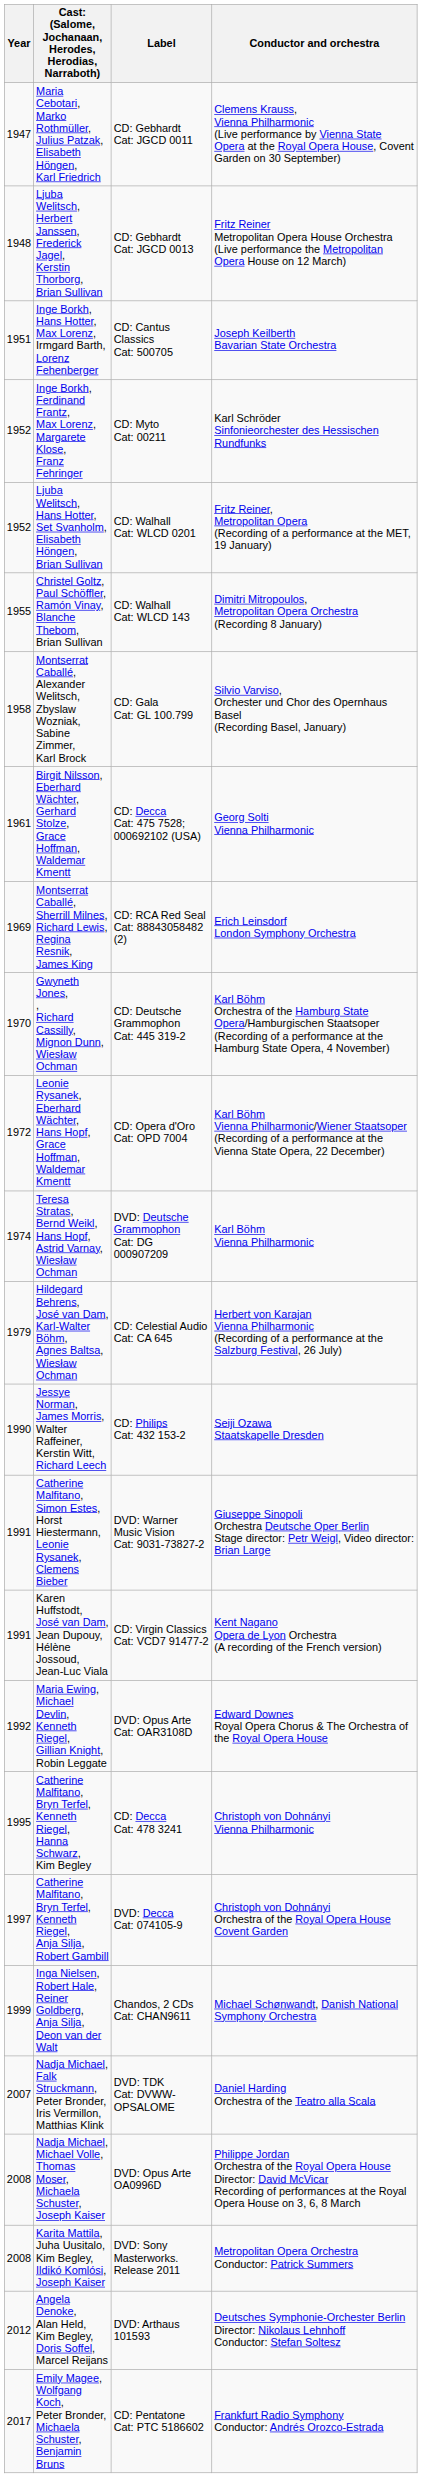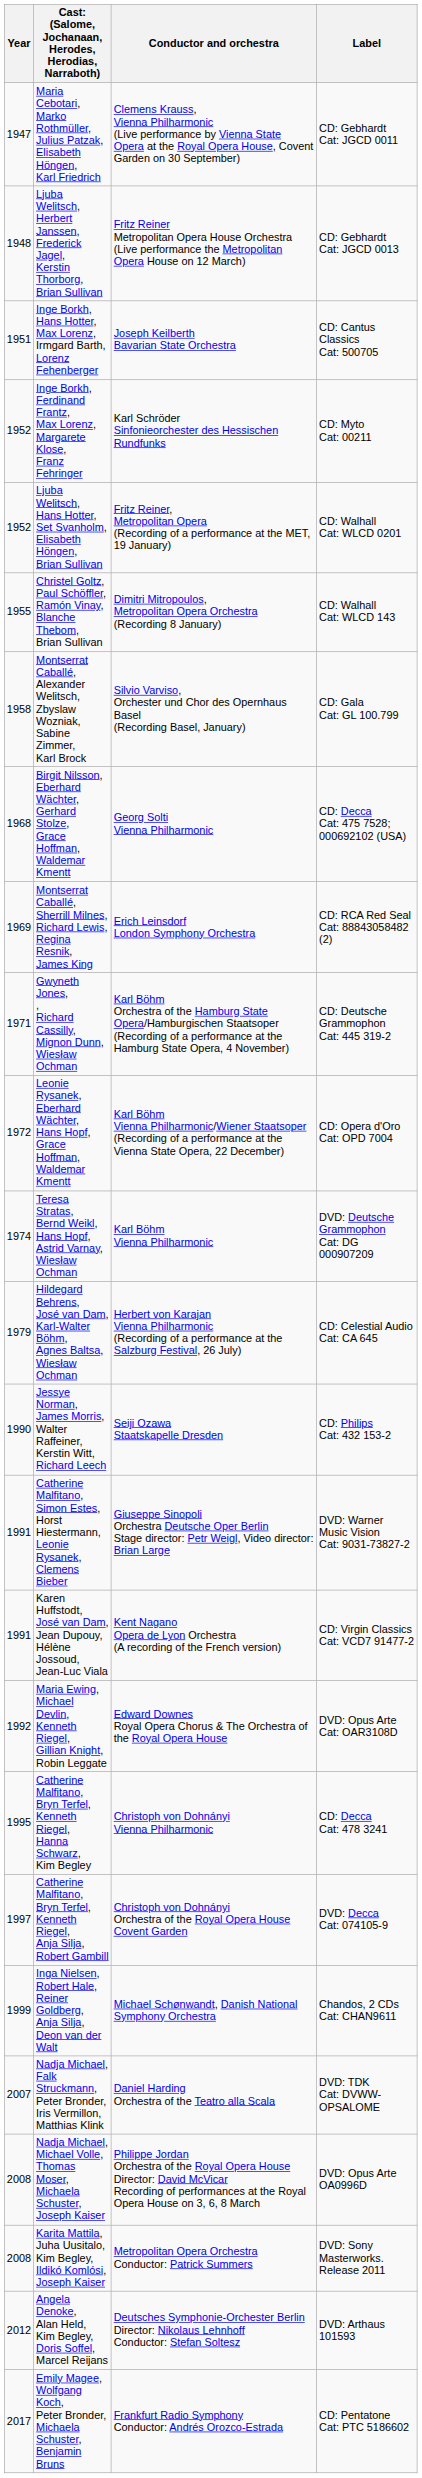columns swapped: (314, 43) <-> (161, 43)
(19, 824) 1961 -> (19, 824) 1968
(19, 1024) 1970 -> (19, 1024) 1971
